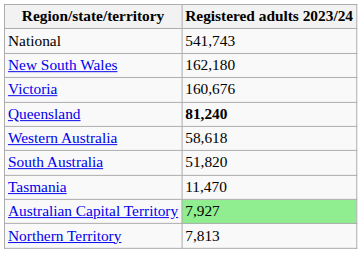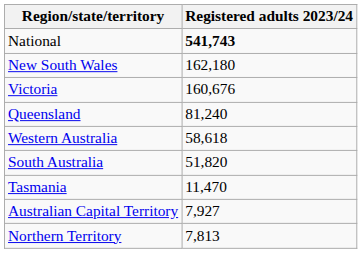(210, 41) normal -> (210, 41) bold
(206, 114) bold -> (206, 114) normal
(202, 211) lightgreen background -> (202, 211) no background
